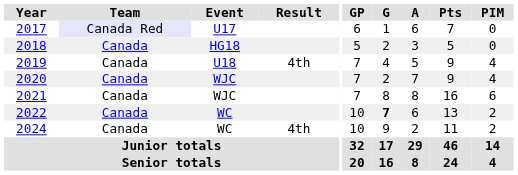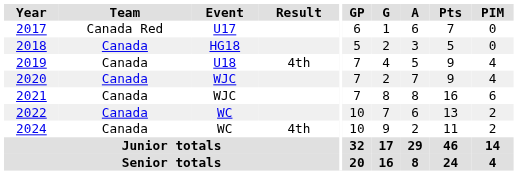(125, 29) lavender background -> (125, 29) no background
(386, 112) bold -> (386, 112) normal
